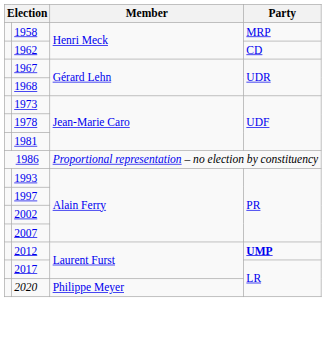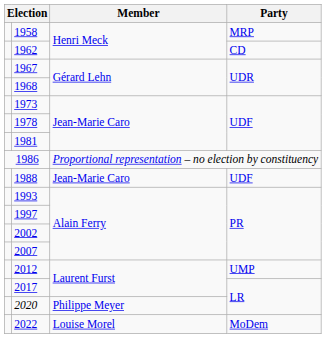+ row: (26, 178)
(259, 251) bold -> (242, 269) normal
+ row: (26, 324)
